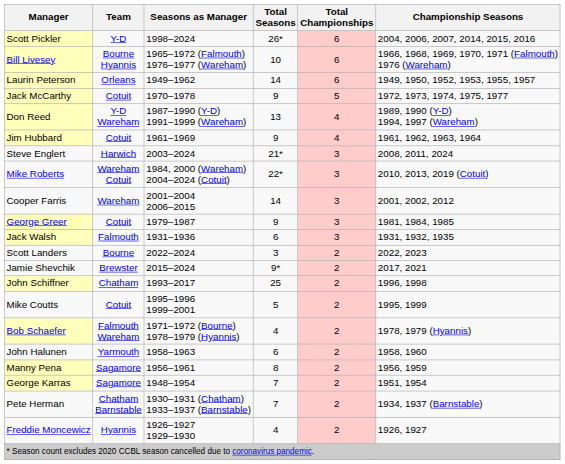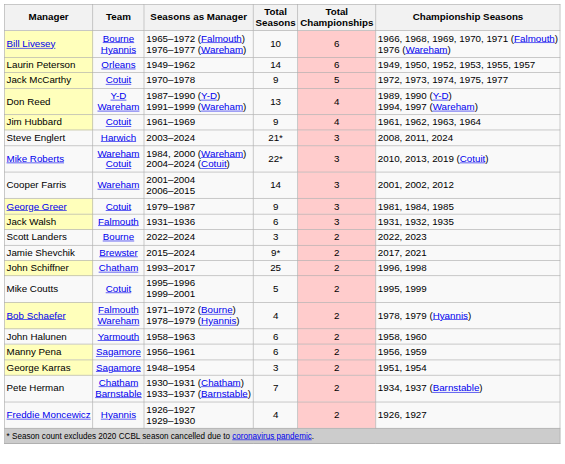- row: (34, 38)
(276, 367) 8 -> (276, 352) 6
(276, 383) 7 -> (276, 367) 3
